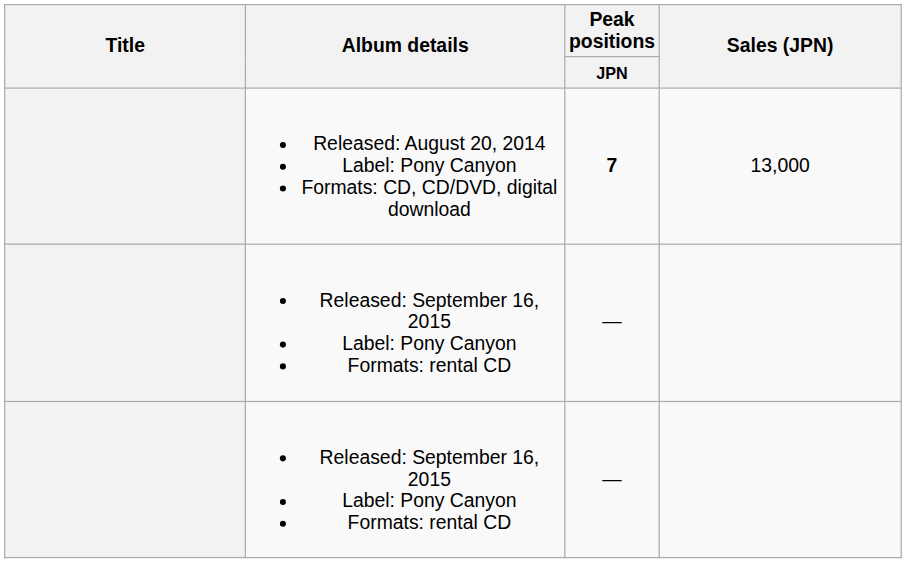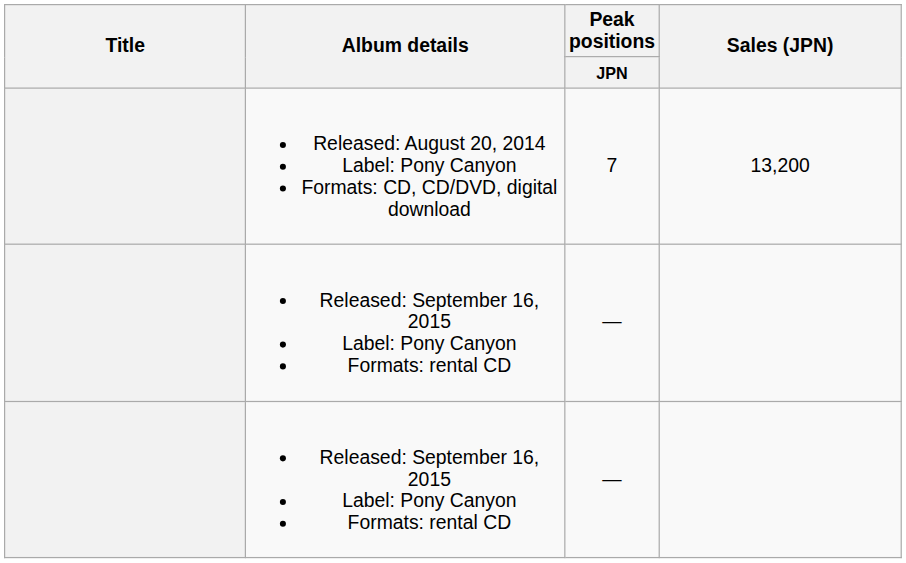(612, 165) bold -> (612, 165) normal
(780, 165) 13,000 -> (780, 165) 13,200
